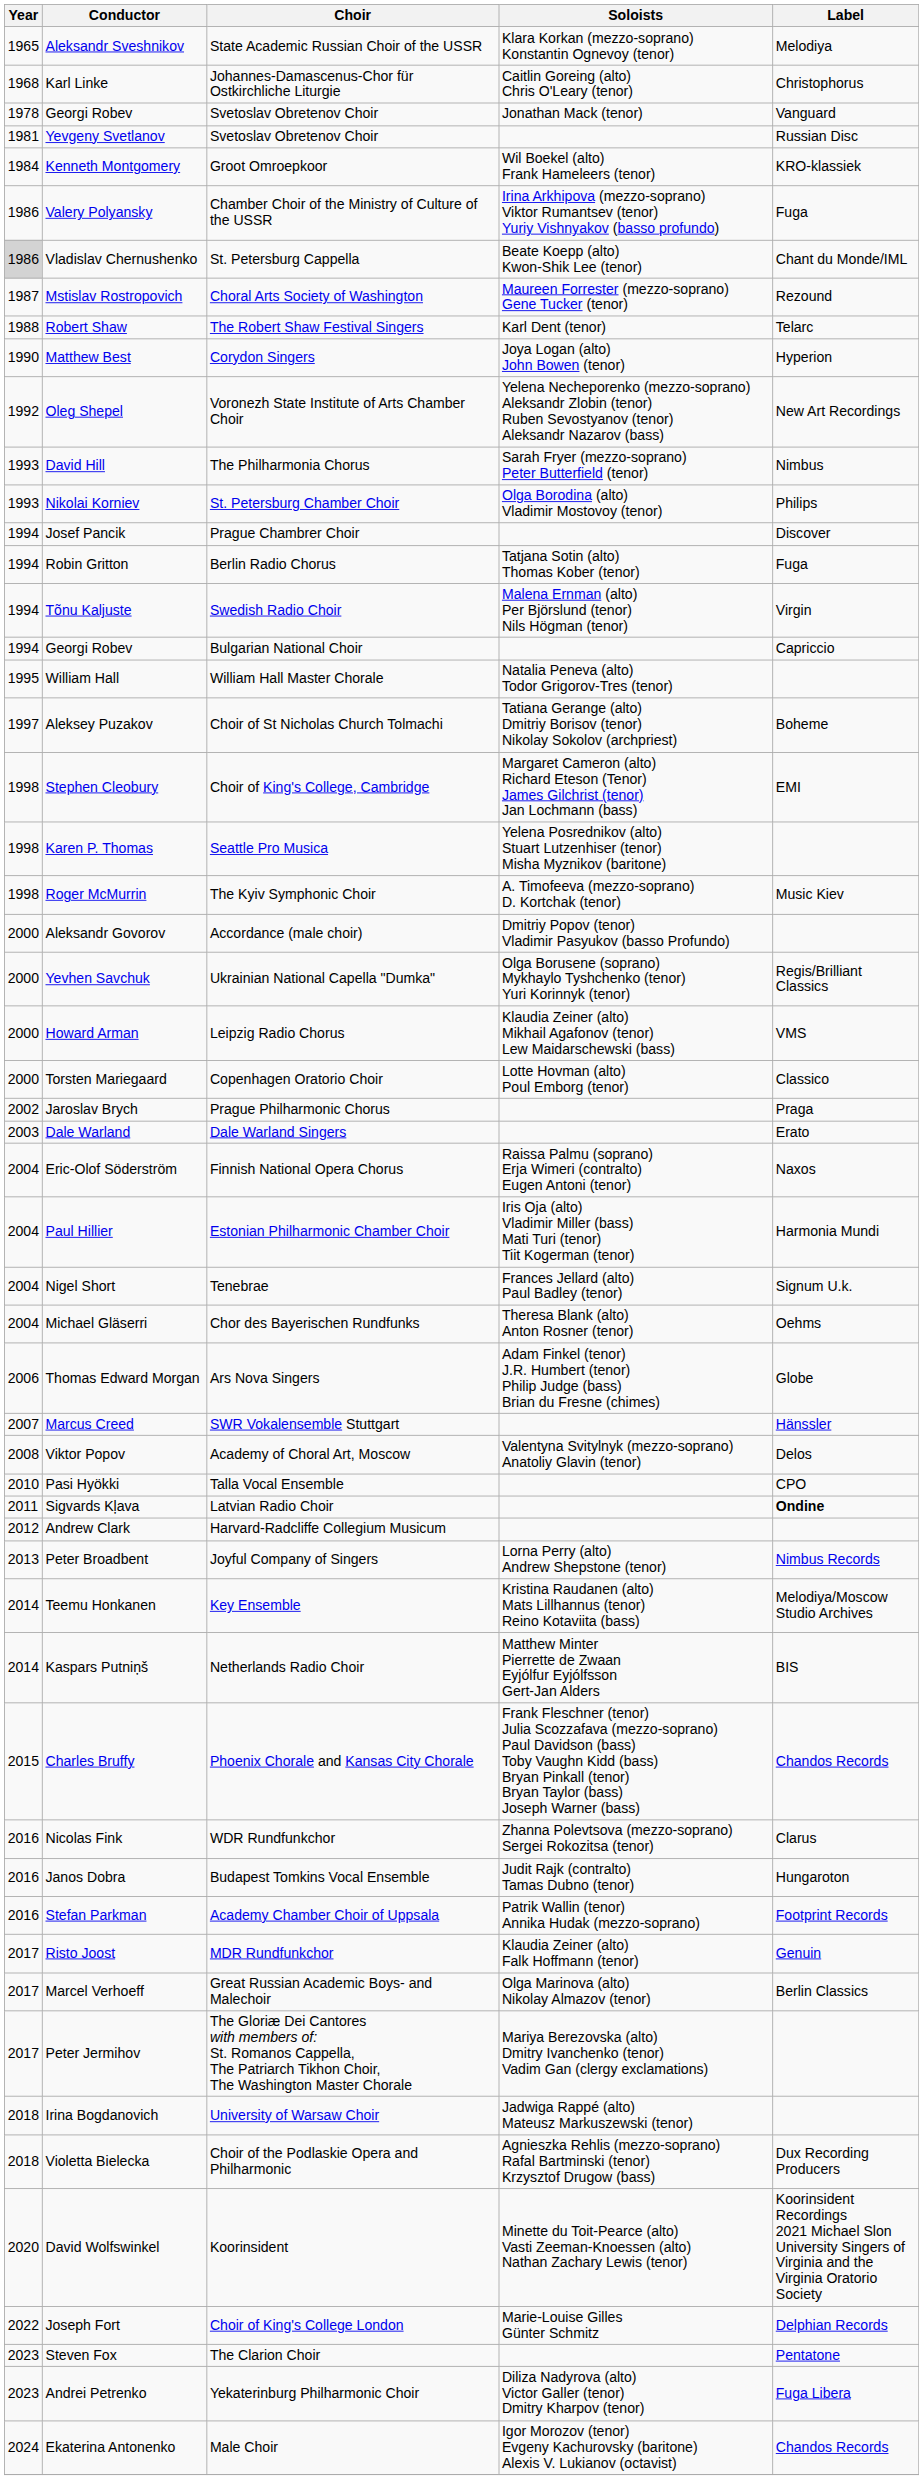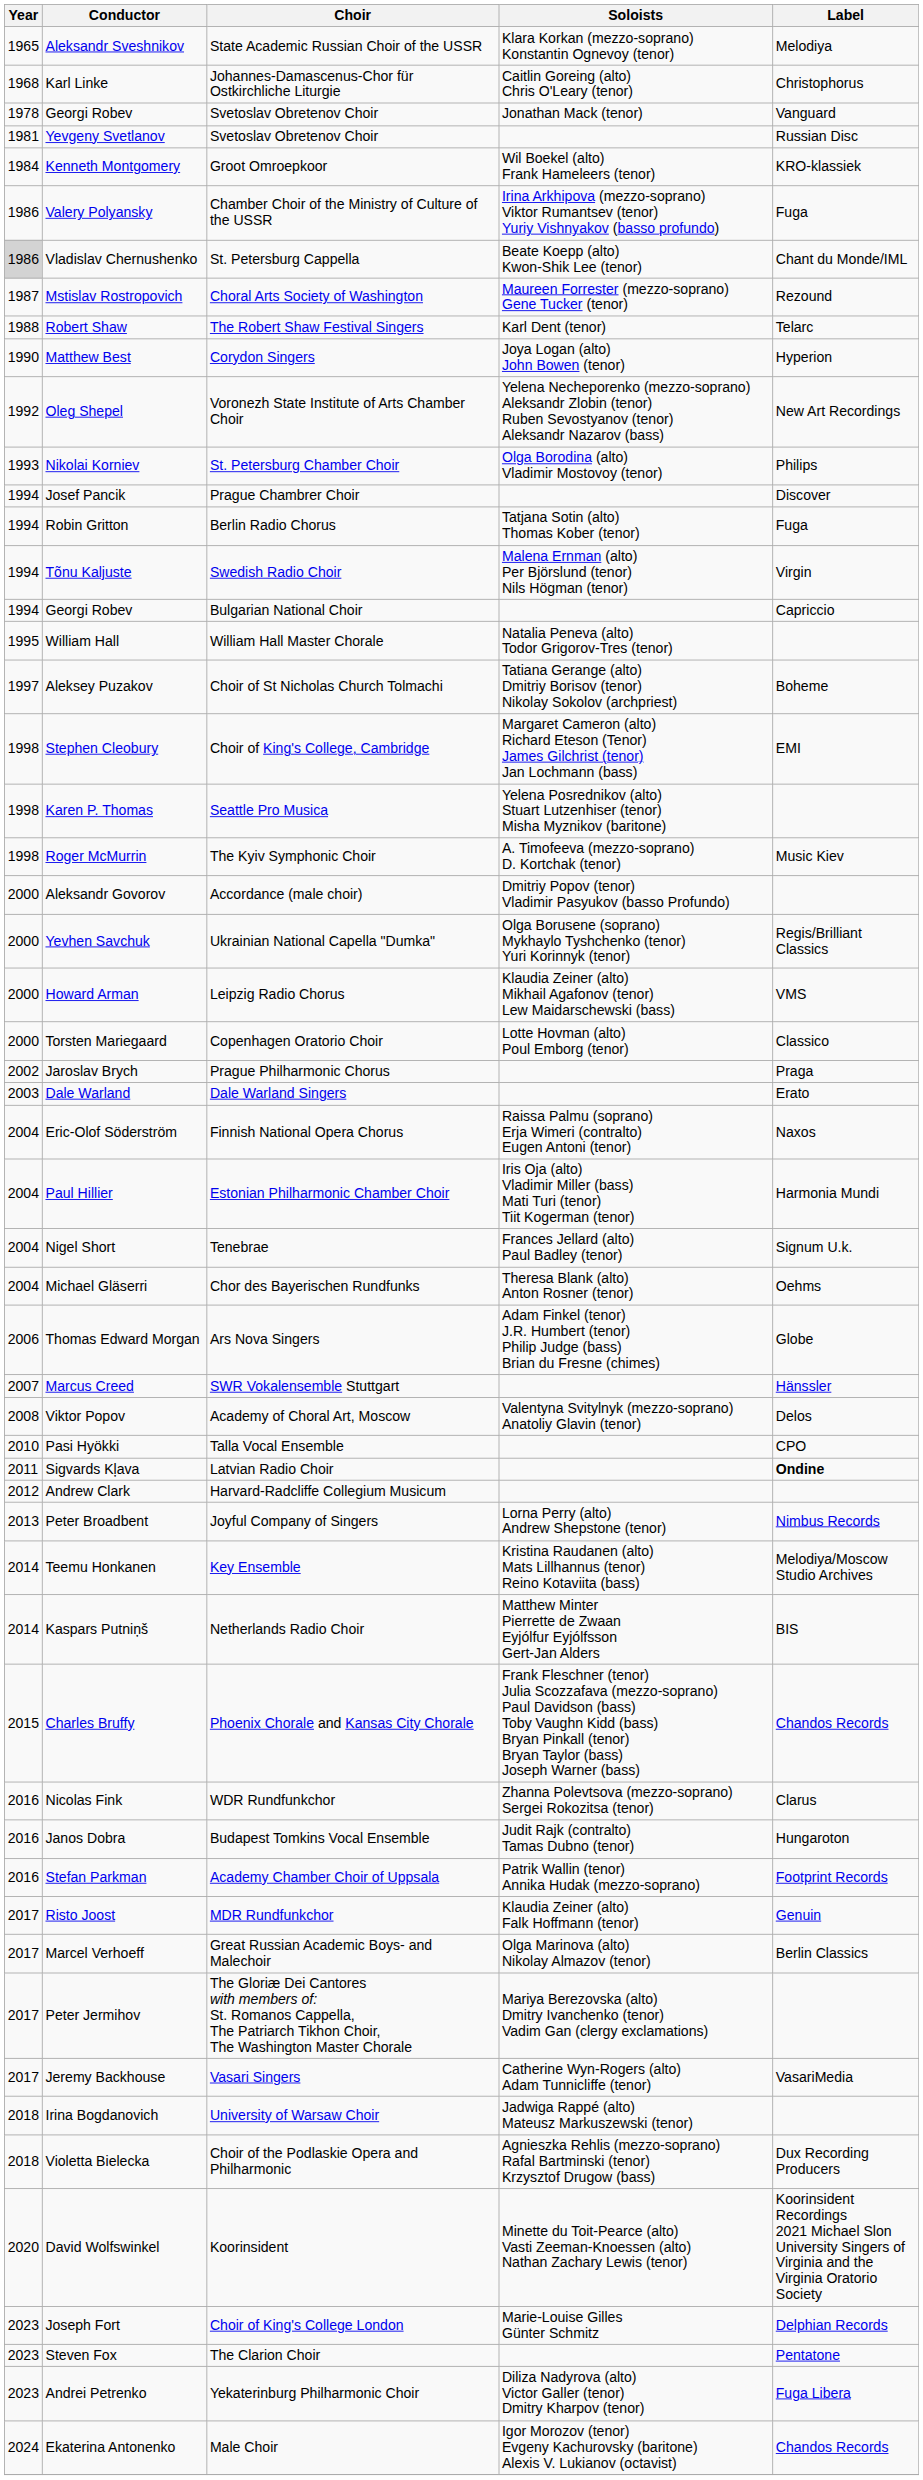- row: (75, 465)
+ row: (105, 2077)
(23, 2325) 2022 -> (23, 2325) 2023
